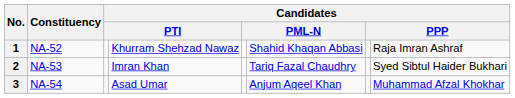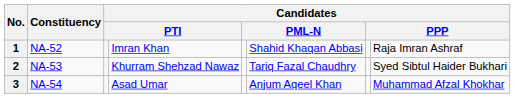(175, 48) Khurram Shehzad Nawaz -> (140, 48) Imran Khan
(140, 66) Imran Khan -> (175, 66) Khurram Shehzad Nawaz
